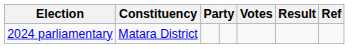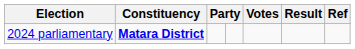(158, 33) normal -> (161, 33) bold
